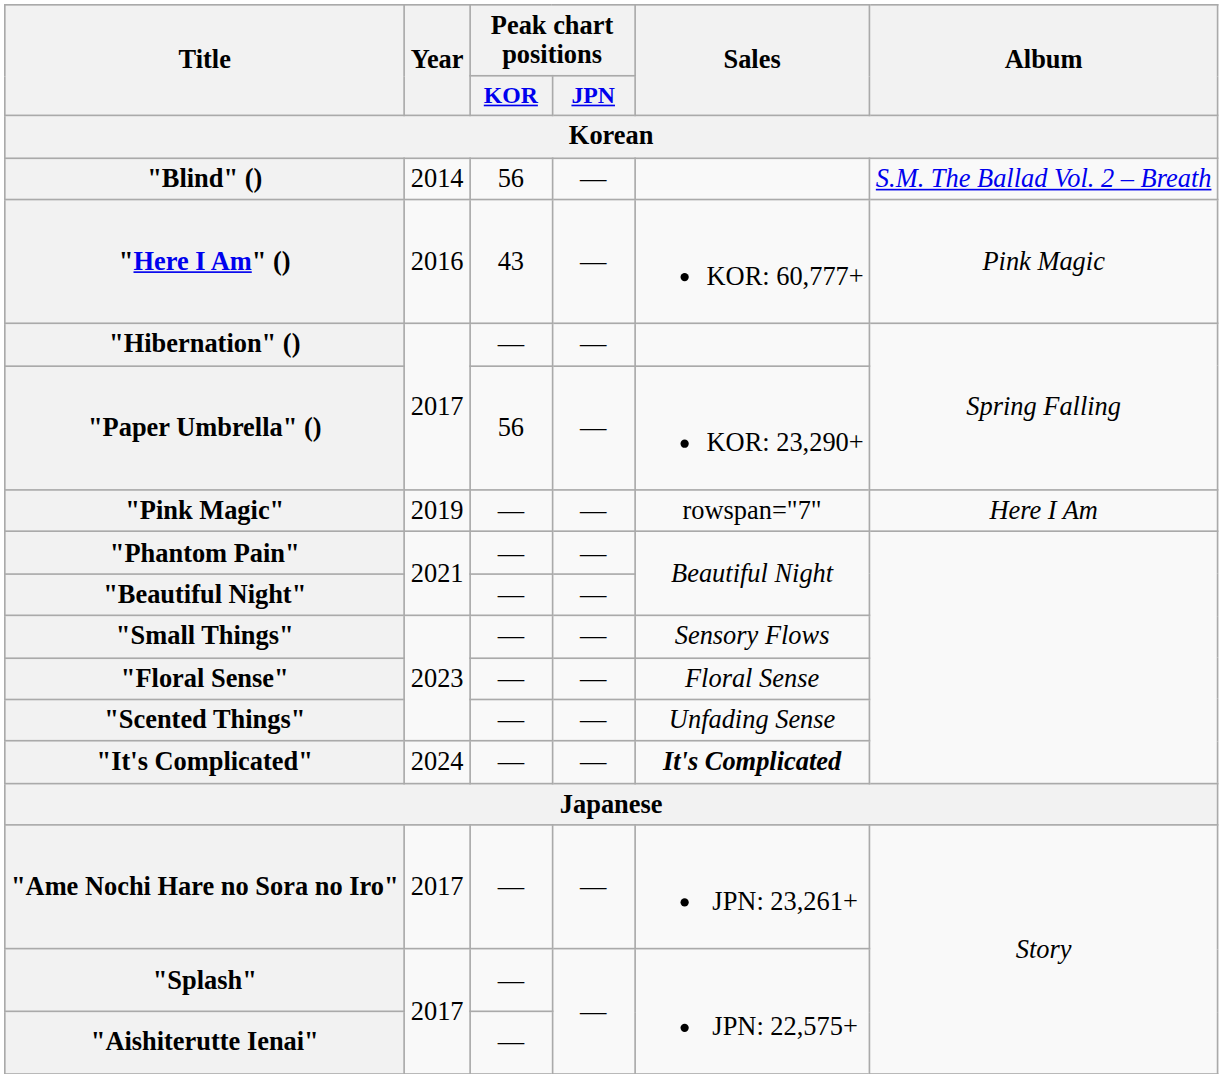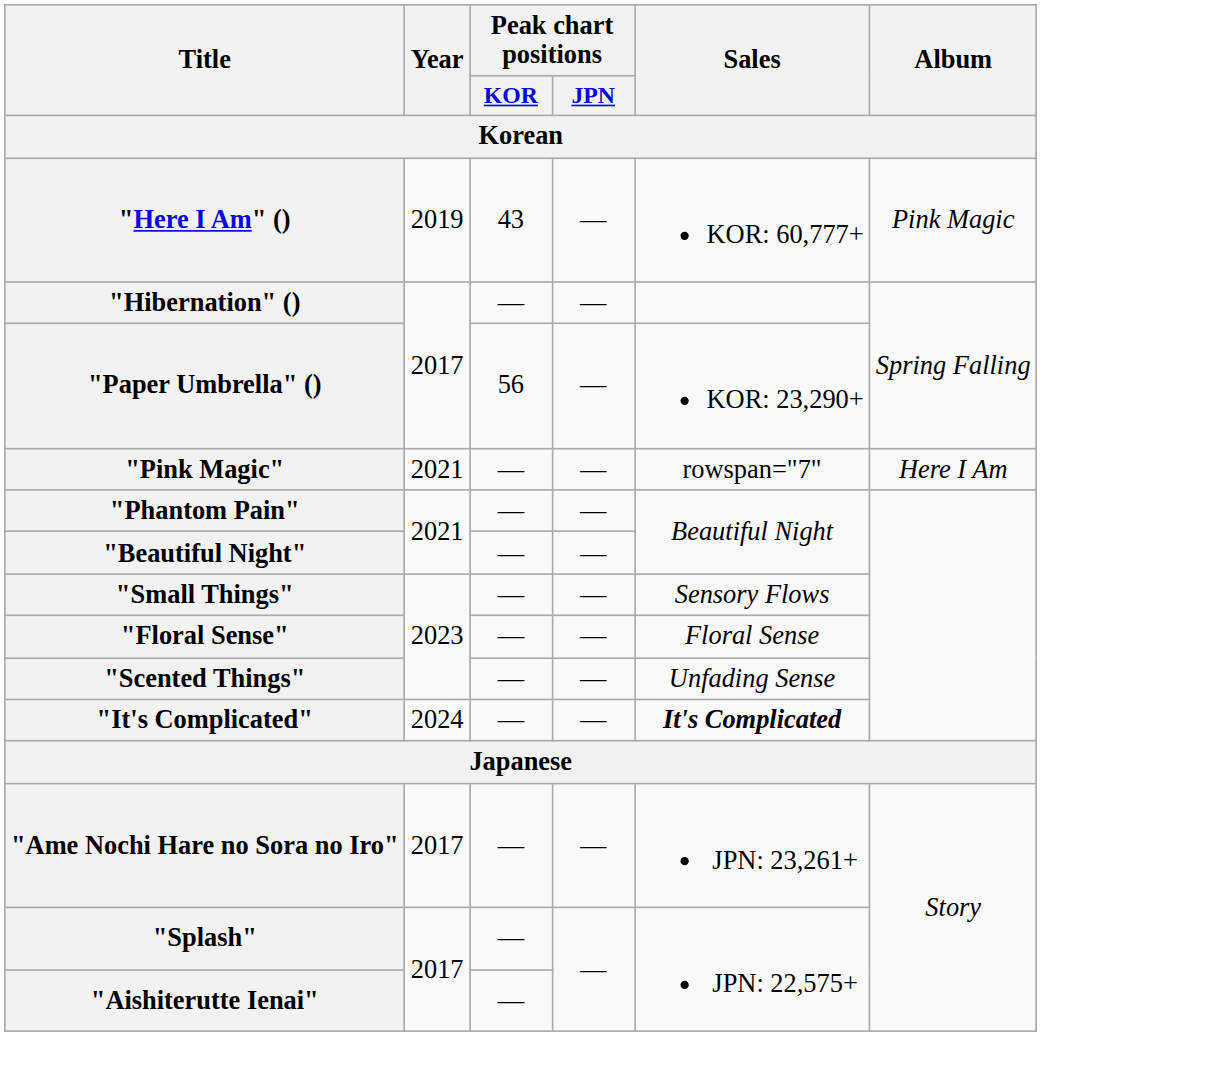- row: (205, 178)
(437, 261) 2016 -> (437, 219) 2019
(437, 510) 2019 -> (437, 468) 2021
